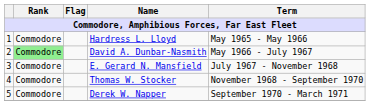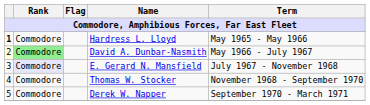(9, 39) normal -> (9, 39) bold
(9, 53) no background -> (9, 53) lightyellow background
(38, 66) no background -> (38, 66) lavender background
